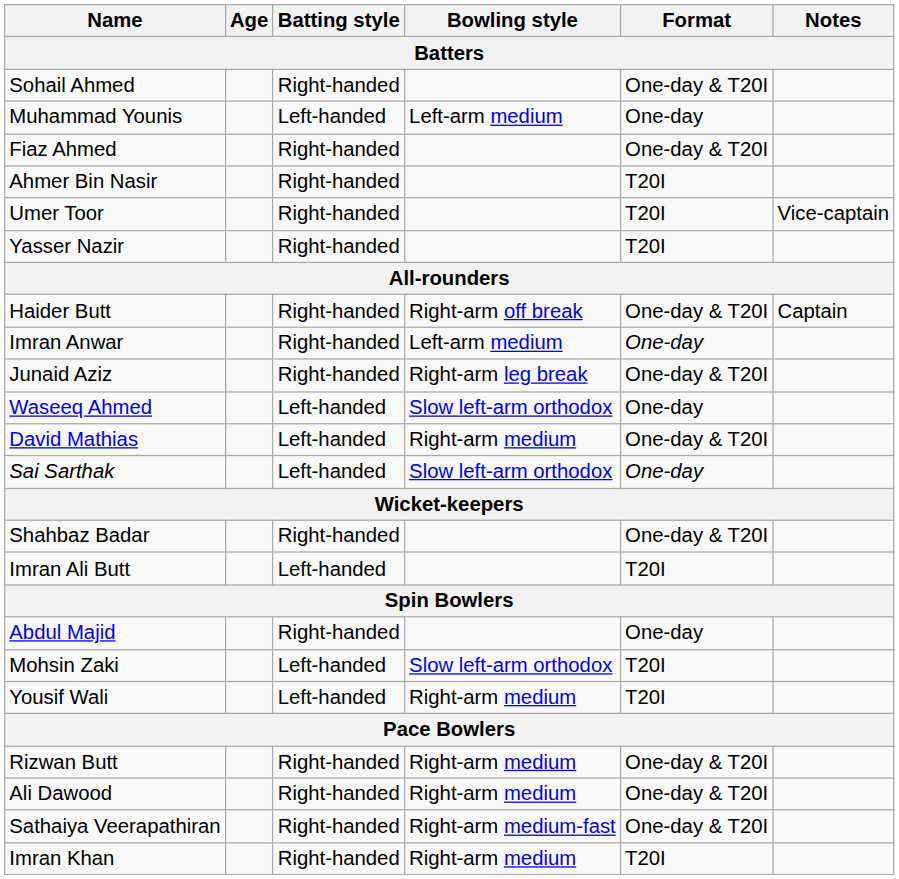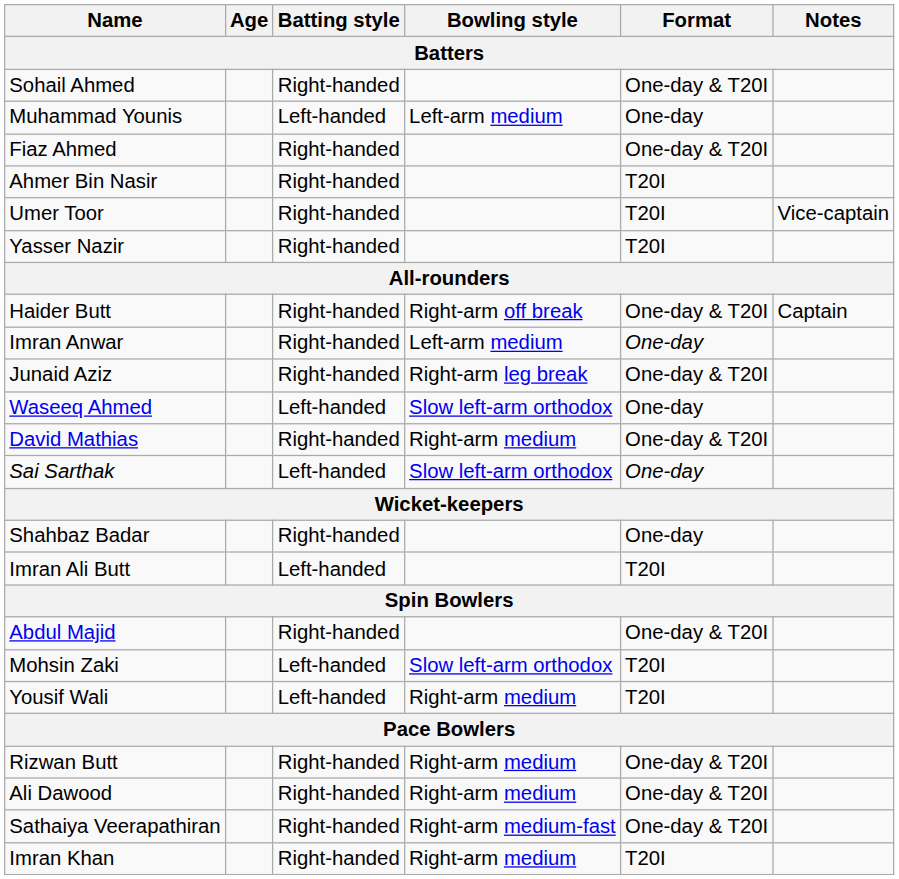(332, 439) Left-handed -> (339, 439) Right-handed
(697, 536) One-day & T20I -> (664, 536) One-day
(664, 632) One-day -> (697, 632) One-day & T20I
